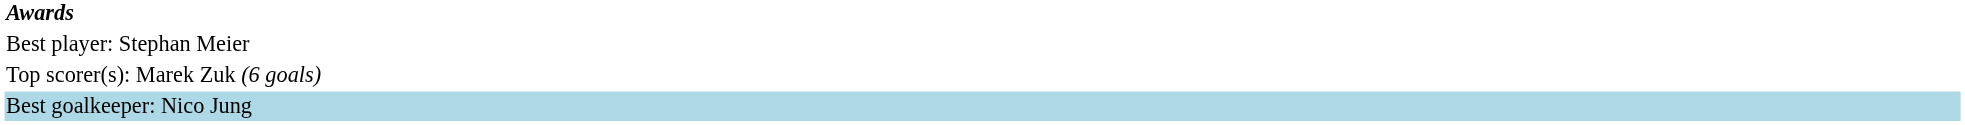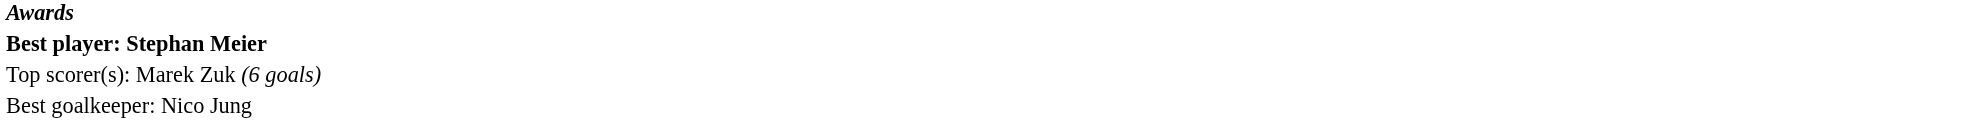(128, 43) normal -> (137, 43) bold
(129, 105) lightblue background -> (129, 105) no background
